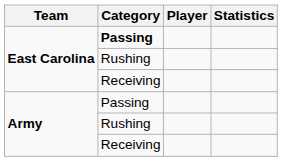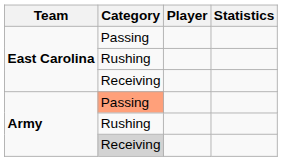(127, 37) bold -> (125, 37) normal
(125, 102) no background -> (125, 102) lightsalmon background
(131, 145) no background -> (131, 145) lightgrey background
